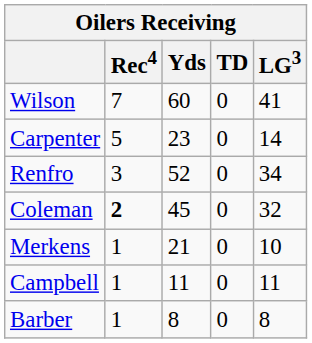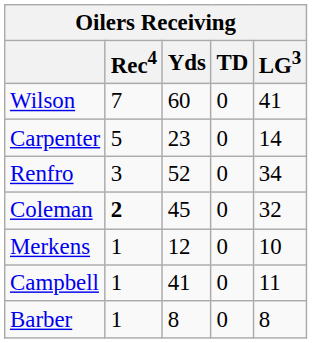(179, 246) 21 -> (179, 246) 12
(179, 282) 11 -> (179, 282) 41
